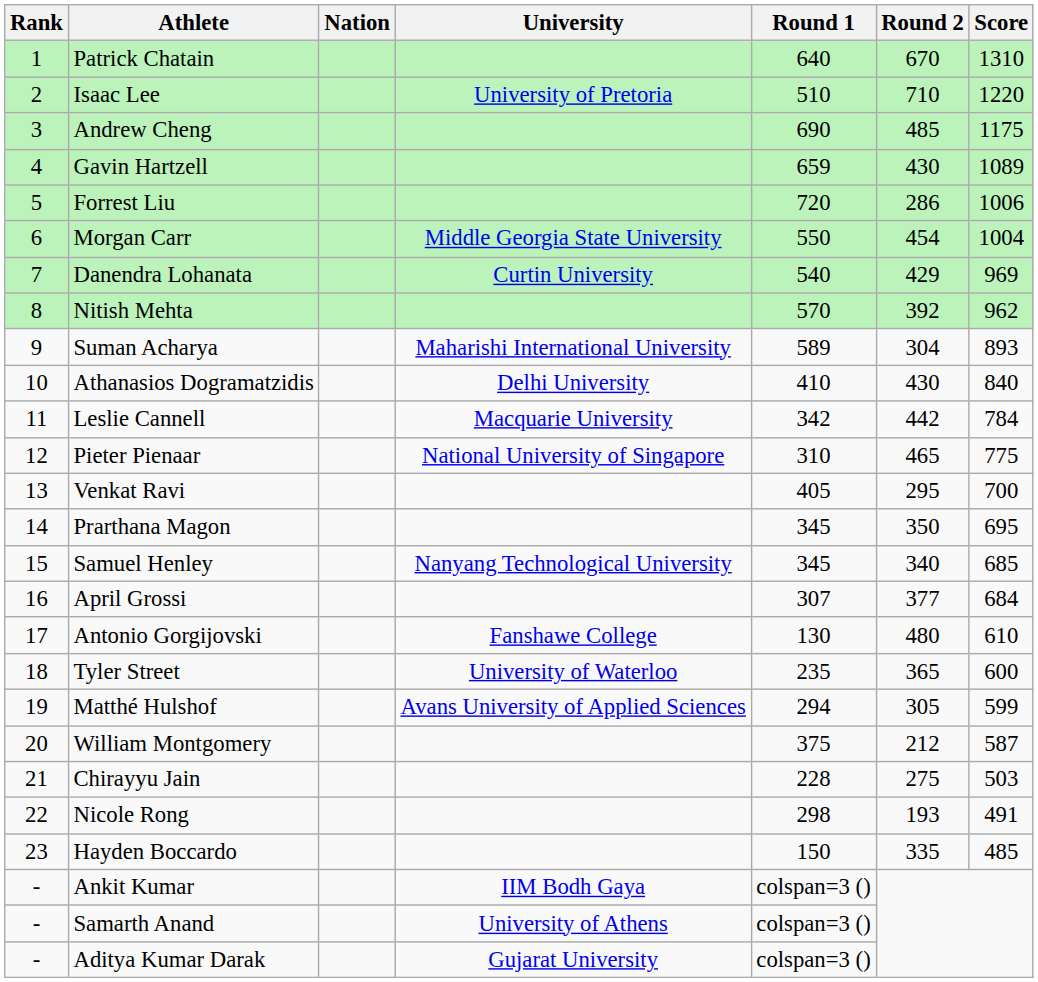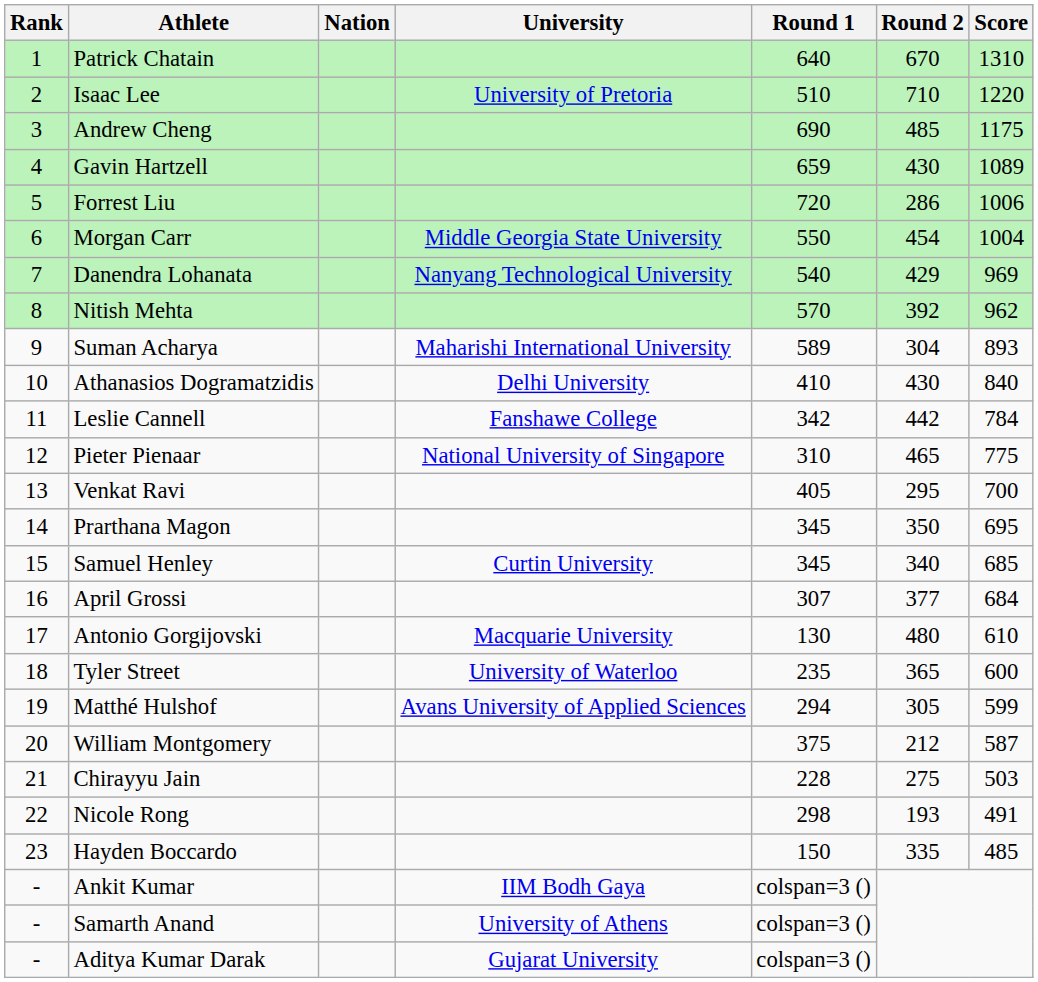(573, 274) Curtin University -> (573, 274) Nanyang Technological University
(573, 418) Macquarie University -> (573, 418) Fanshawe College
(573, 563) Nanyang Technological University -> (573, 563) Curtin University
(573, 635) Fanshawe College -> (573, 635) Macquarie University
